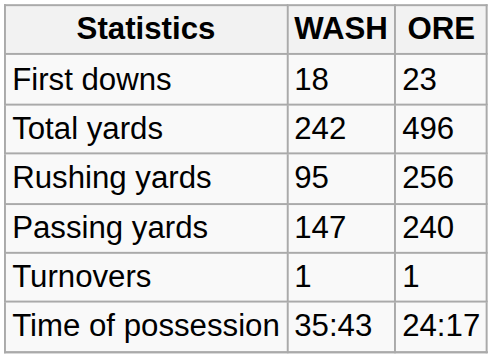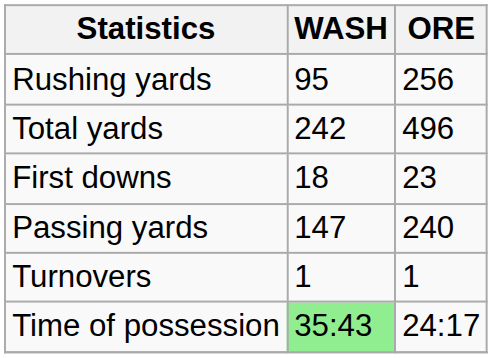rows swapped: (92, 78) <-> (112, 177)
(333, 326) no background -> (333, 326) lightgreen background
